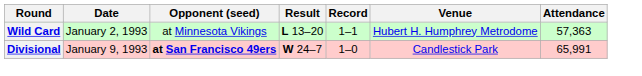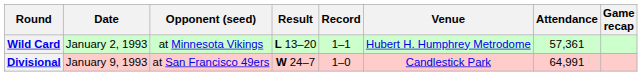+ column: (619, 19)
(574, 31) 57,363 -> (567, 44) 57,361
(214, 49) bold -> (211, 62) normal
(574, 49) 65,991 -> (567, 62) 64,991
